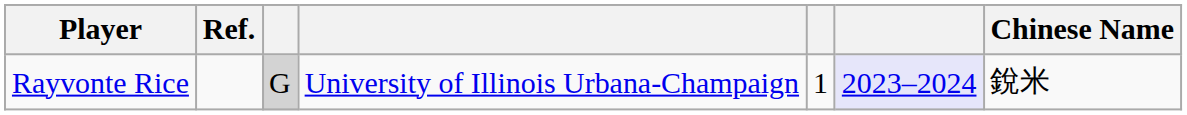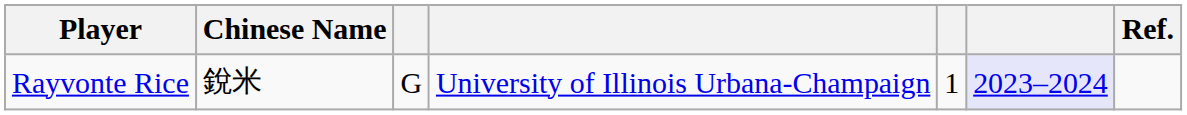columns swapped: (1082, 29) <-> (229, 29)
(280, 81) lightgrey background -> (411, 81) no background
